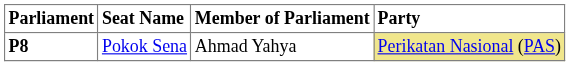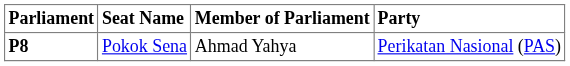(469, 46) khaki background -> (469, 46) no background
